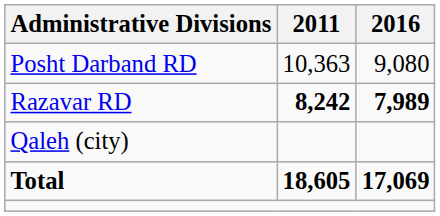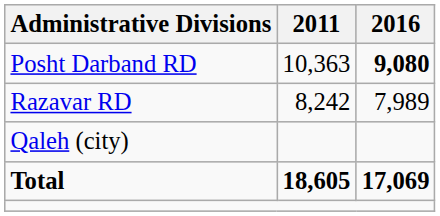(402, 63) normal -> (402, 63) bold
(323, 102) bold -> (323, 102) normal
(402, 102) bold -> (402, 102) normal
